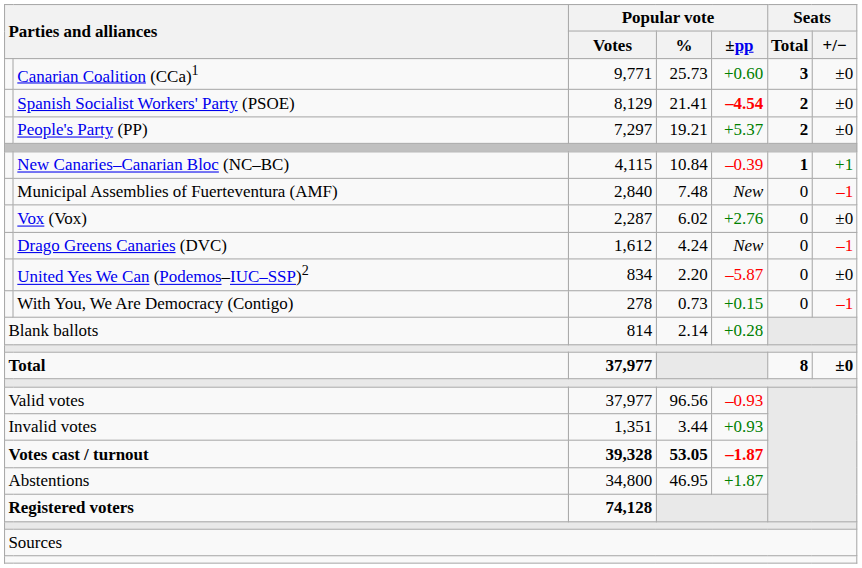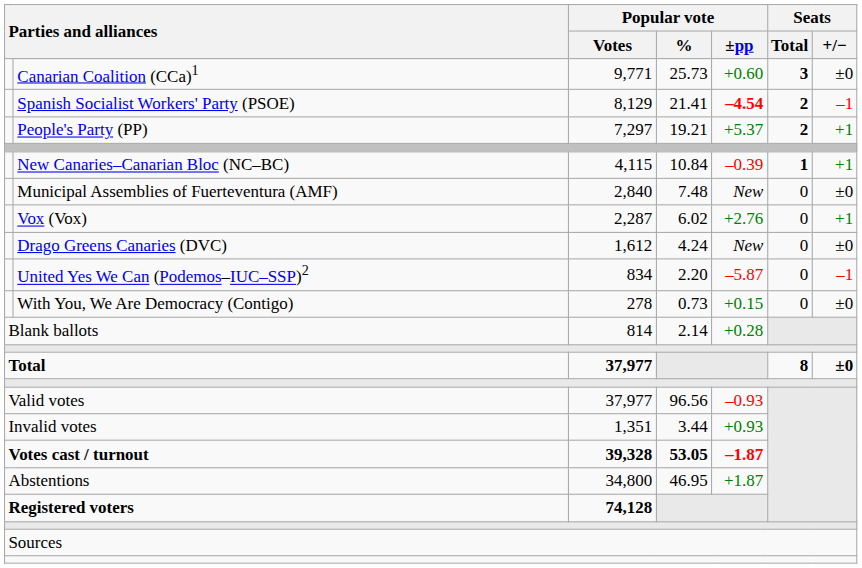(844, 103) ±0 -> (845, 103) –1
(844, 130) ±0 -> (844, 130) +1
(845, 191) –1 -> (844, 191) ±0
(844, 218) ±0 -> (844, 218) +1
(845, 245) –1 -> (844, 245) ±0
(844, 274) ±0 -> (845, 274) –1
(845, 303) –1 -> (844, 303) ±0
